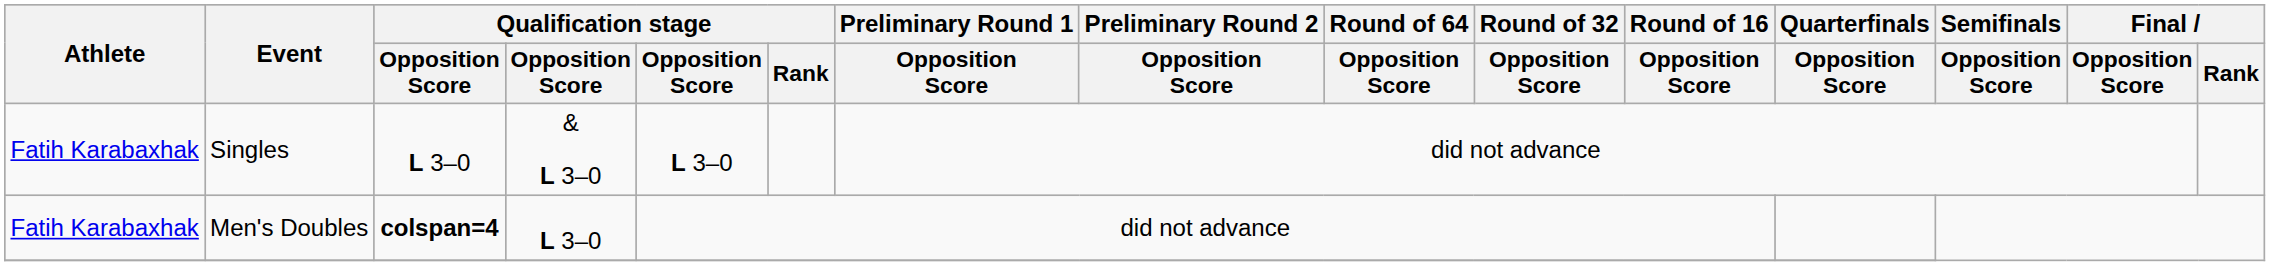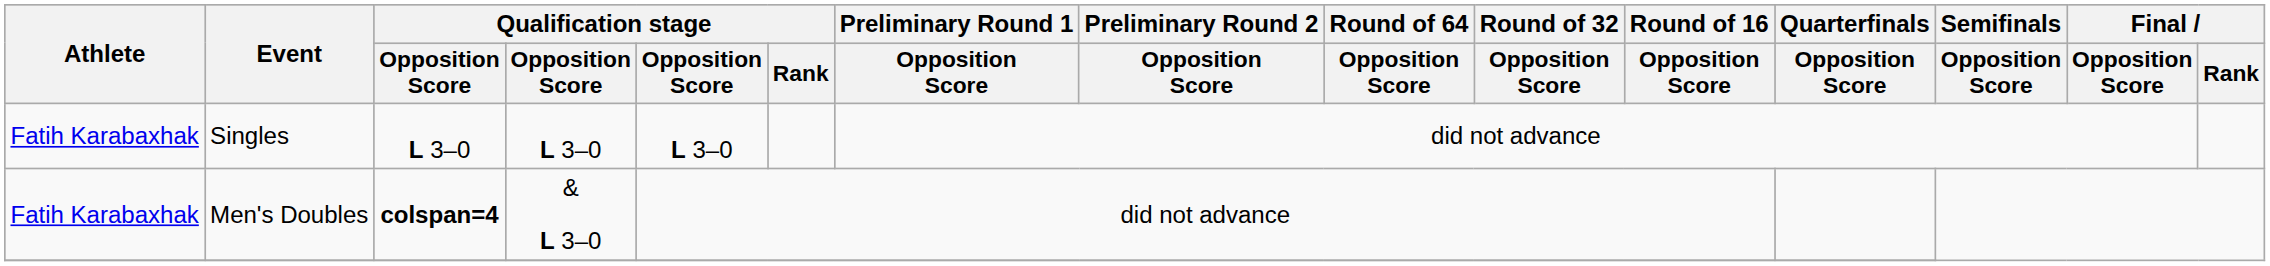(571, 150) & L 3–0 -> (571, 150) L 3–0
(571, 241) L 3–0 -> (571, 215) & L 3–0
